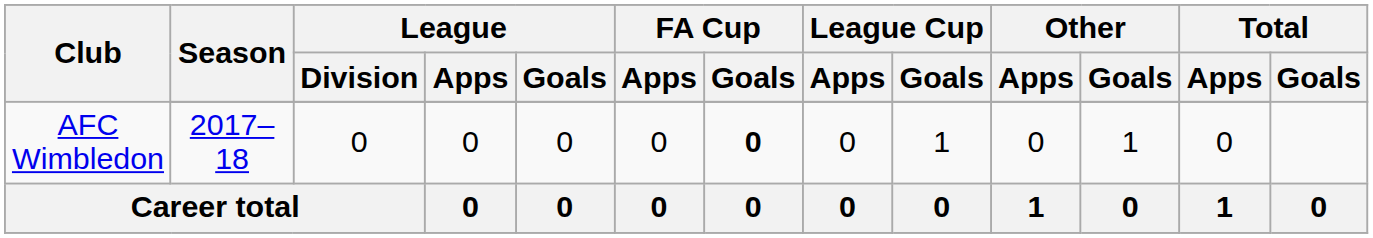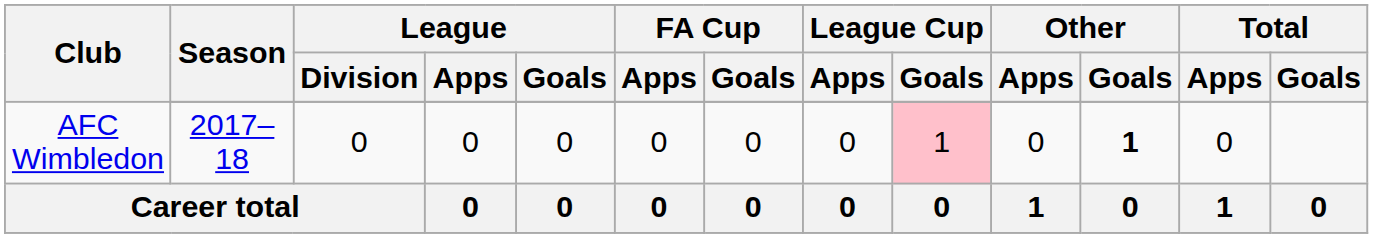(753, 142) bold -> (753, 142) normal
(942, 142) no background -> (942, 142) pink background
(1130, 142) normal -> (1130, 142) bold
